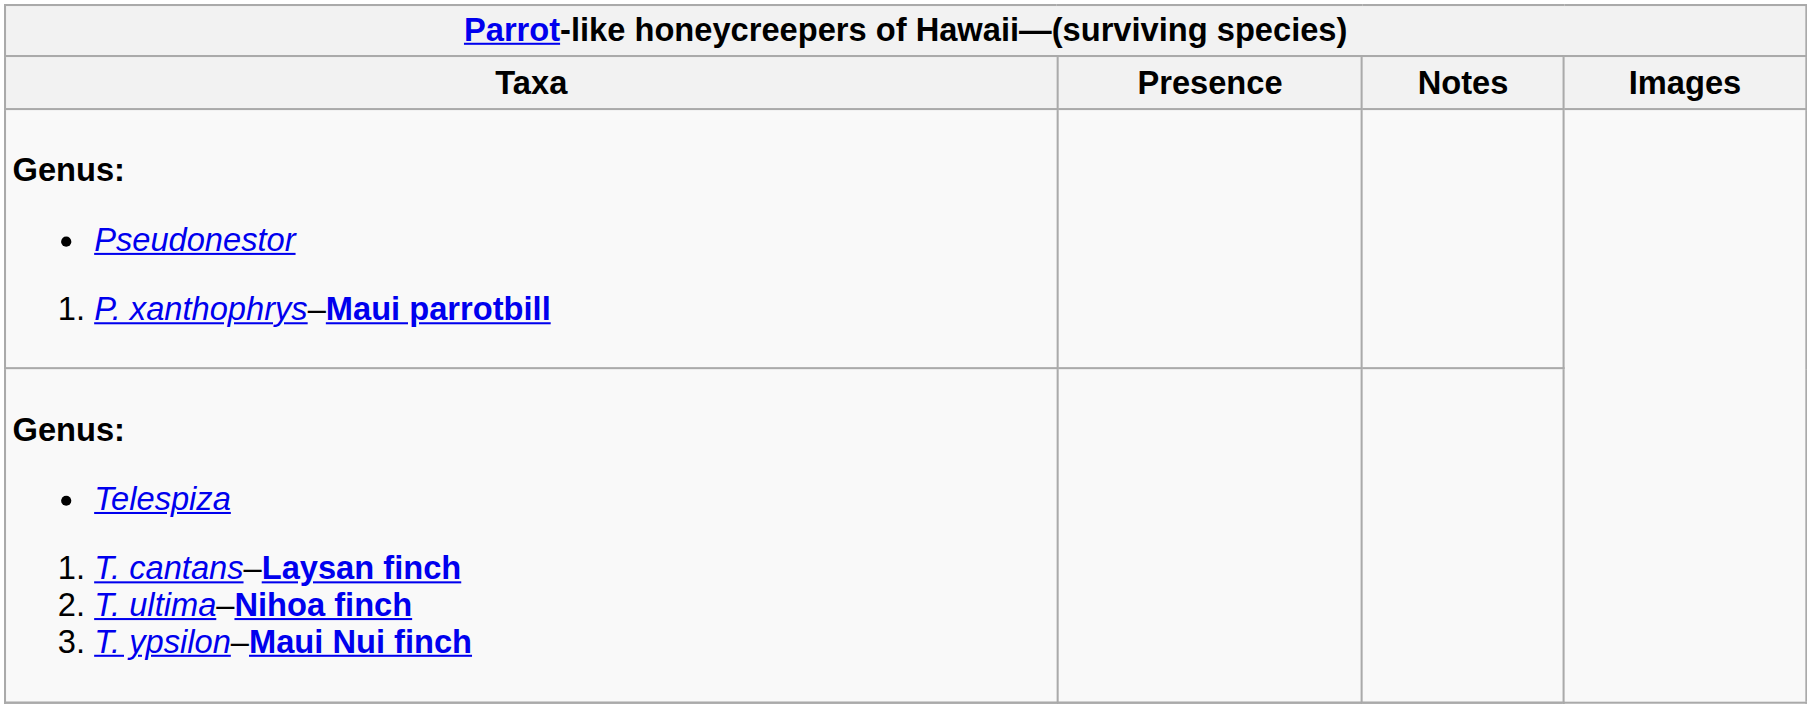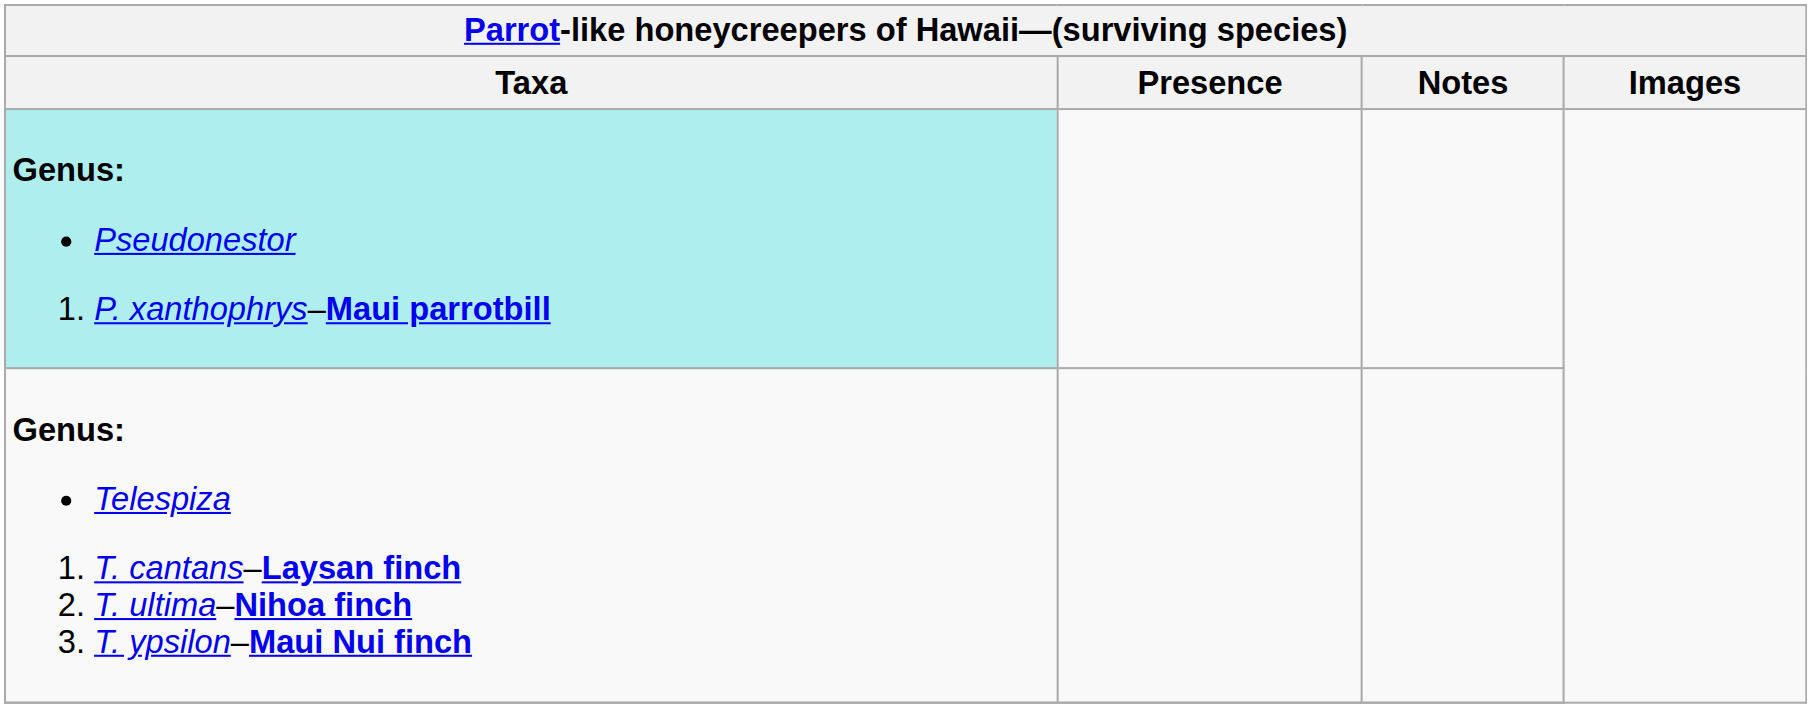(531, 241) no background -> (531, 241) paleturquoise background
